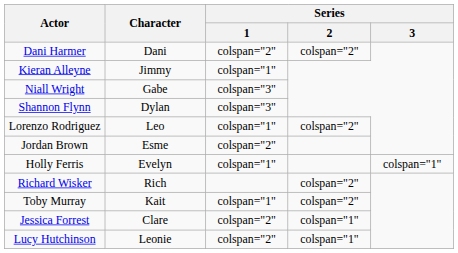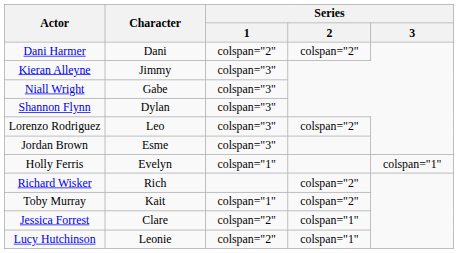(247, 70) colspan="1" -> (247, 70) colspan="3"
(247, 126) colspan="1" -> (247, 126) colspan="3"
(247, 145) colspan="2" -> (247, 145) colspan="3"
